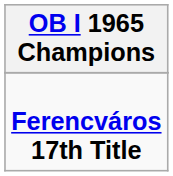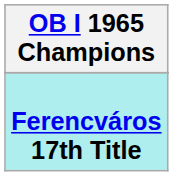(86, 135) no background -> (86, 135) paleturquoise background
